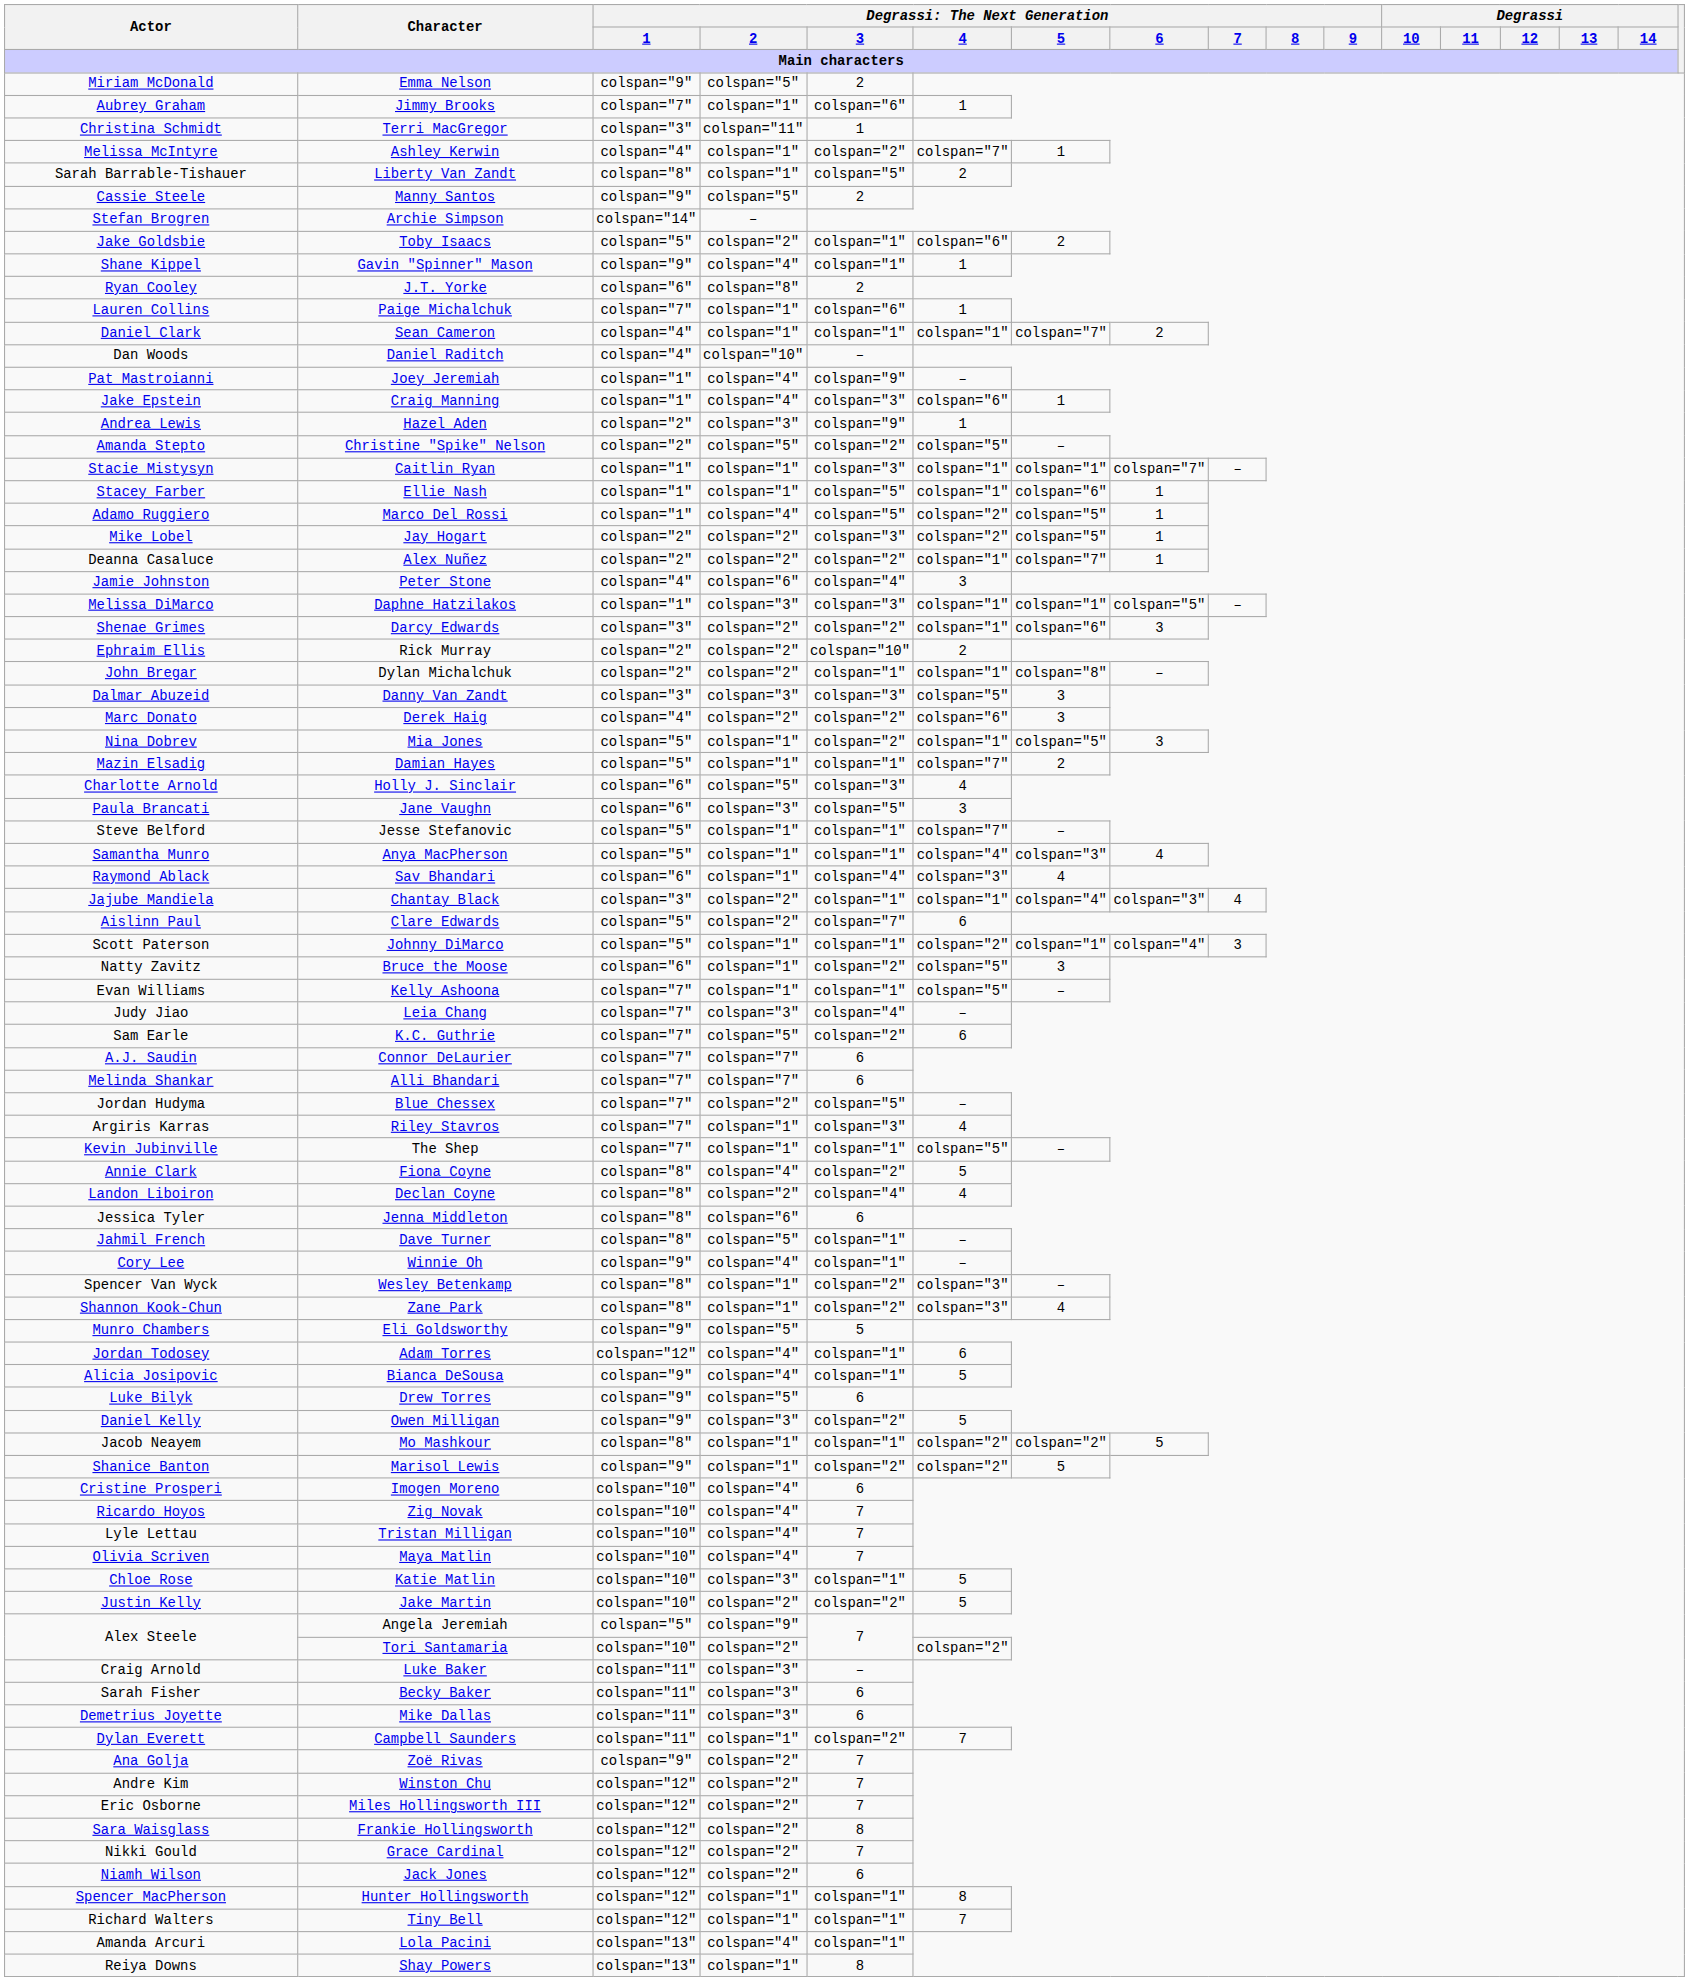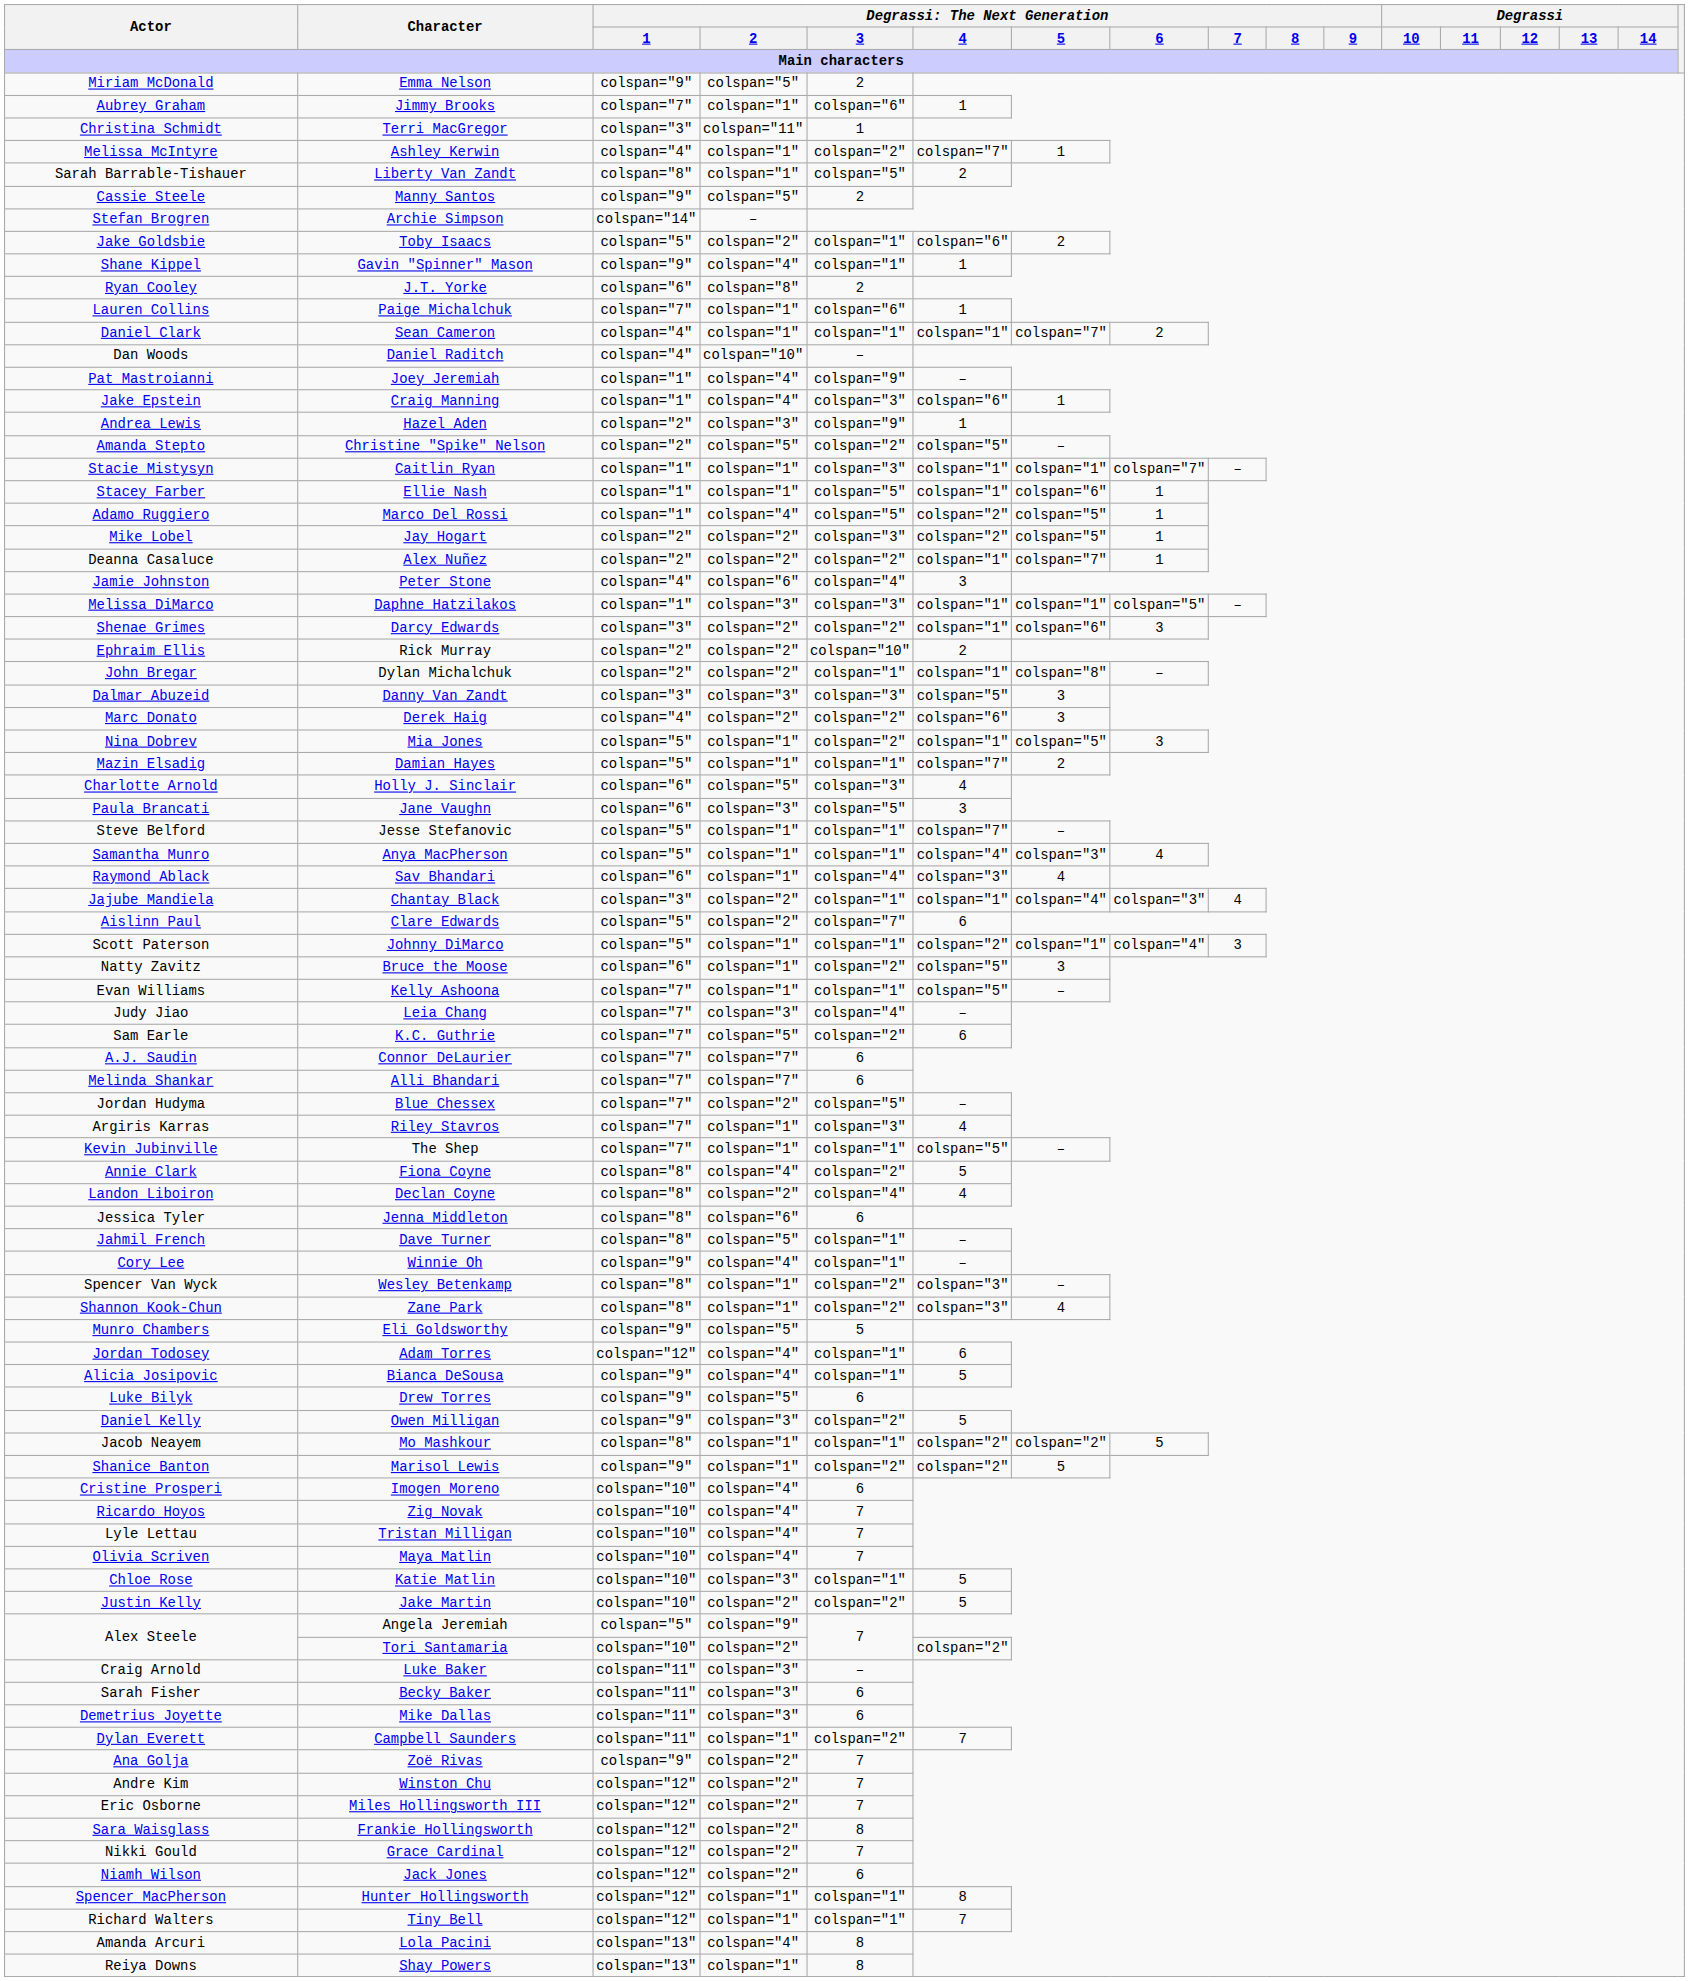(860, 1943) colspan="1" -> (860, 1943) 8
